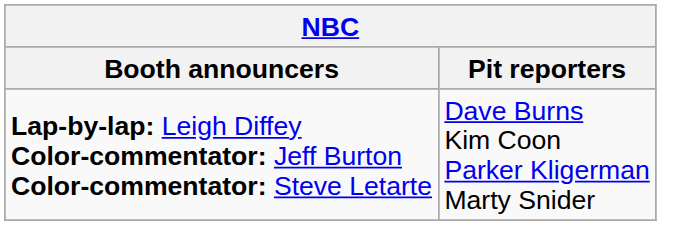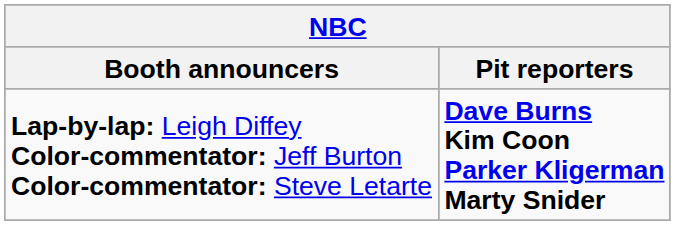(547, 155) normal -> (554, 155) bold
